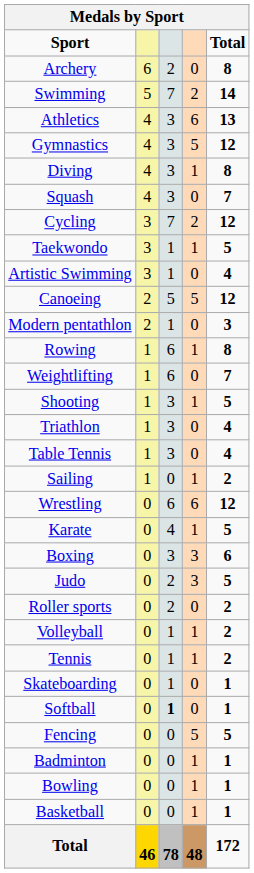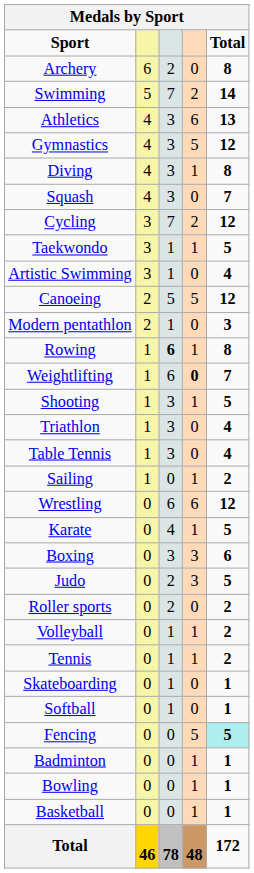(171, 350) normal -> (171, 350) bold
(194, 376) normal -> (194, 376) bold
(171, 709) bold -> (171, 709) normal
(228, 734) no background -> (228, 734) paleturquoise background
